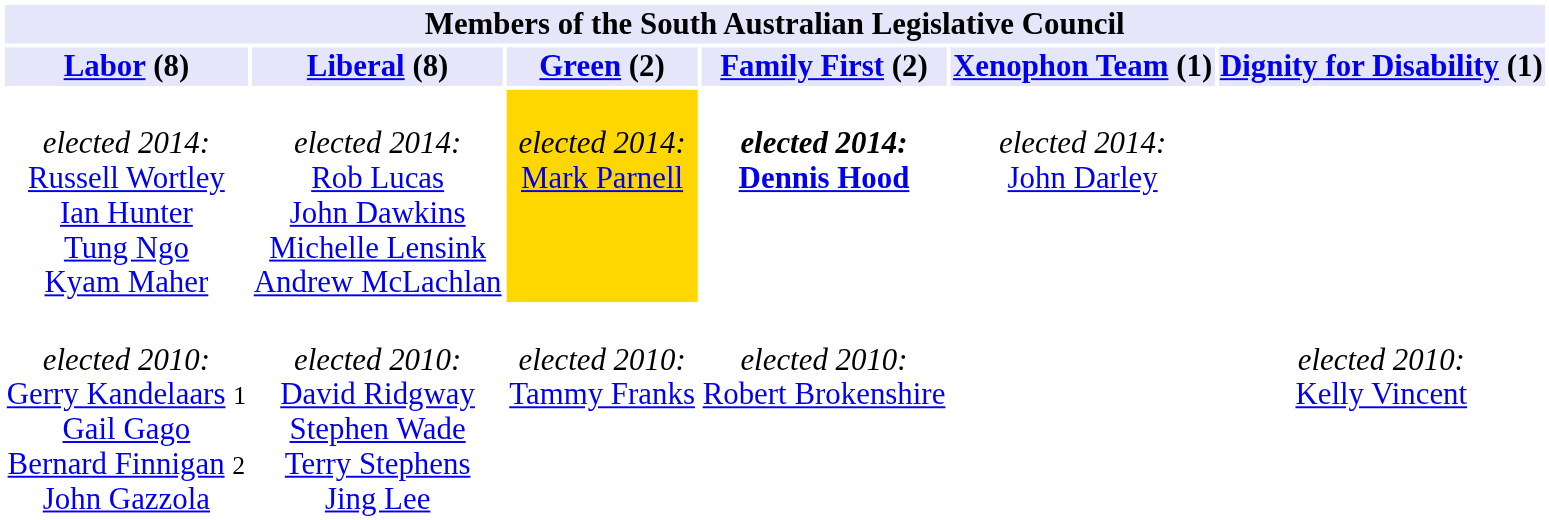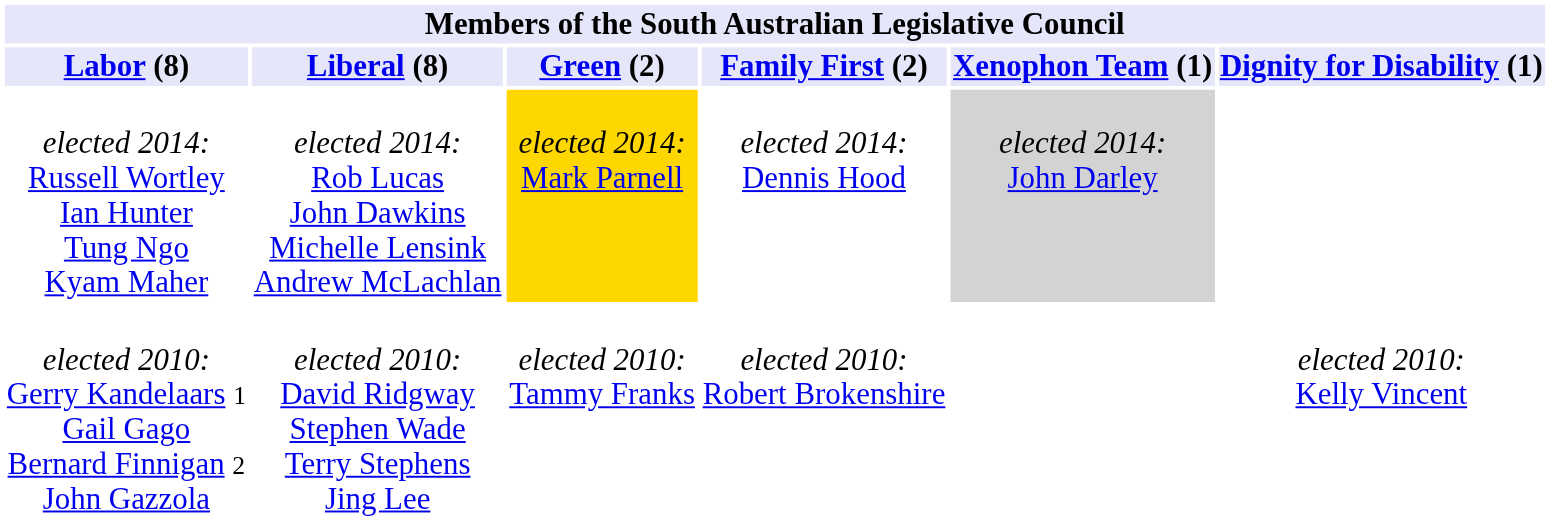(824, 160) bold -> (824, 160) normal
(1083, 160) no background -> (1083, 160) lightgrey background
